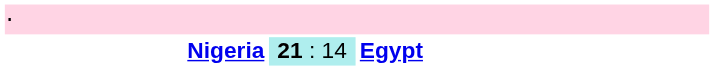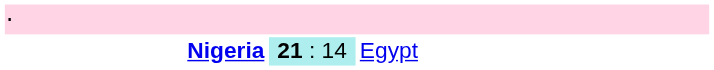(391, 51) bold -> (389, 51) normal
